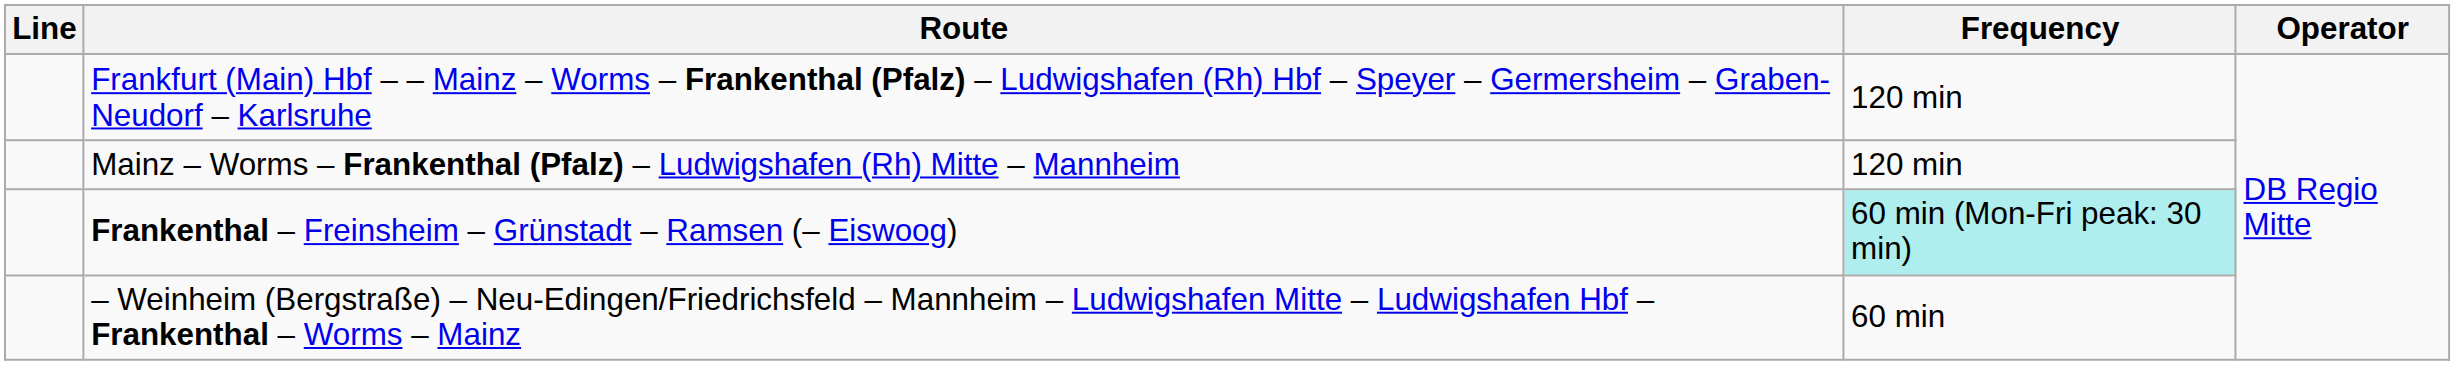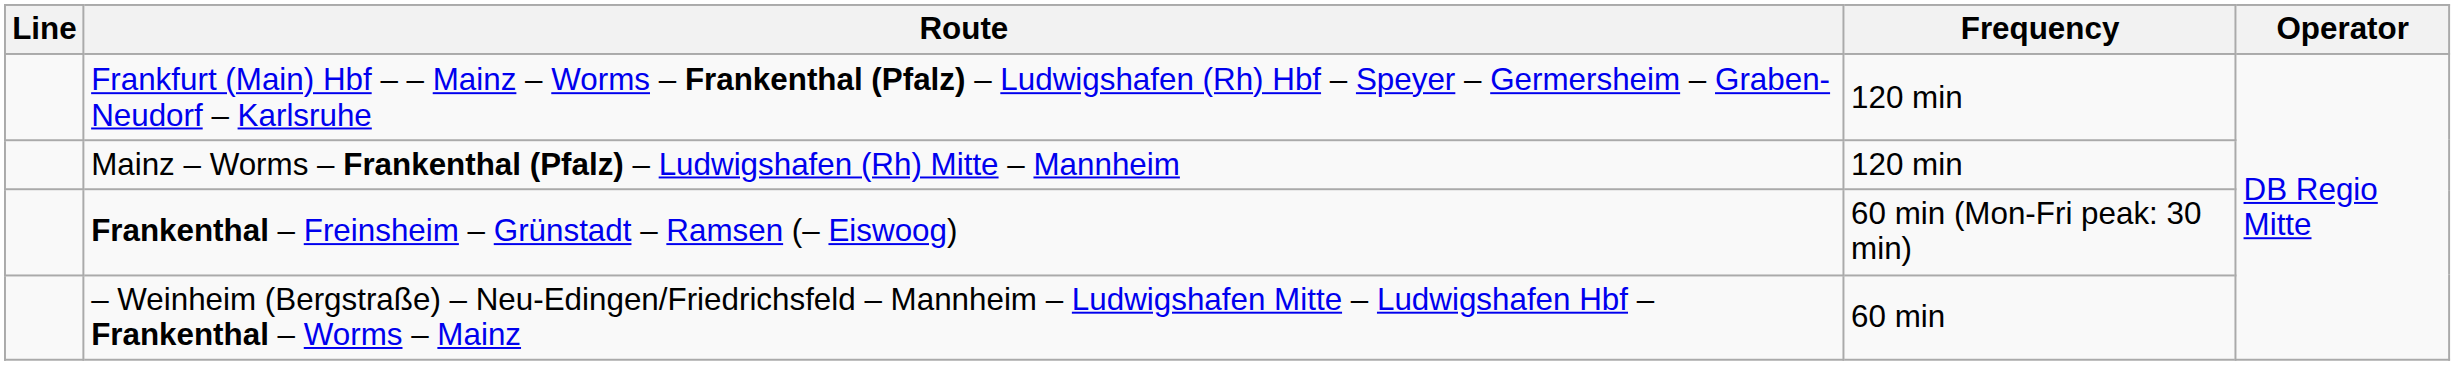(2026, 231) paleturquoise background -> (2026, 231) no background
